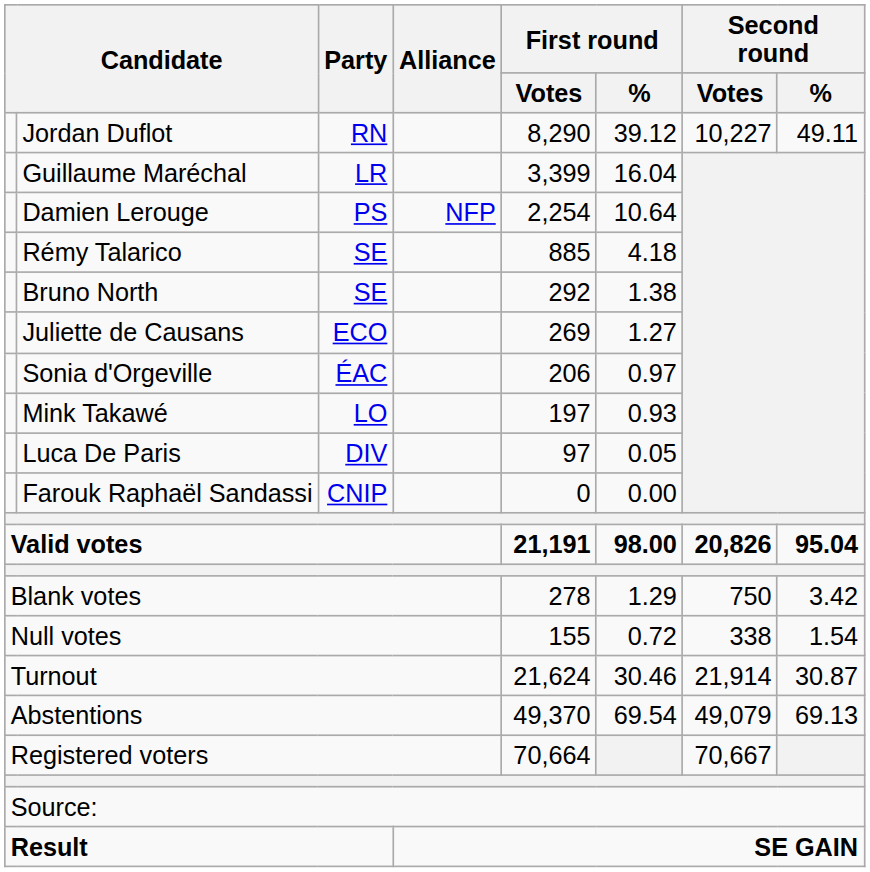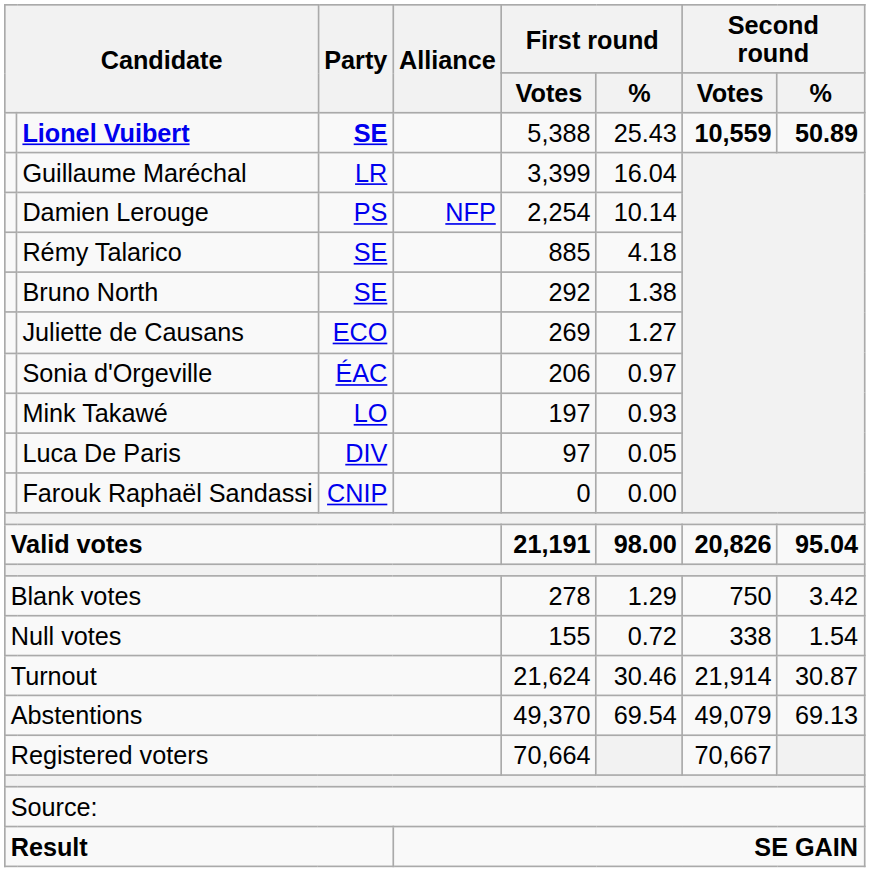- row: (97, 133)
+ row: (106, 133)
(645, 213) 10.64 -> (645, 213) 10.14
